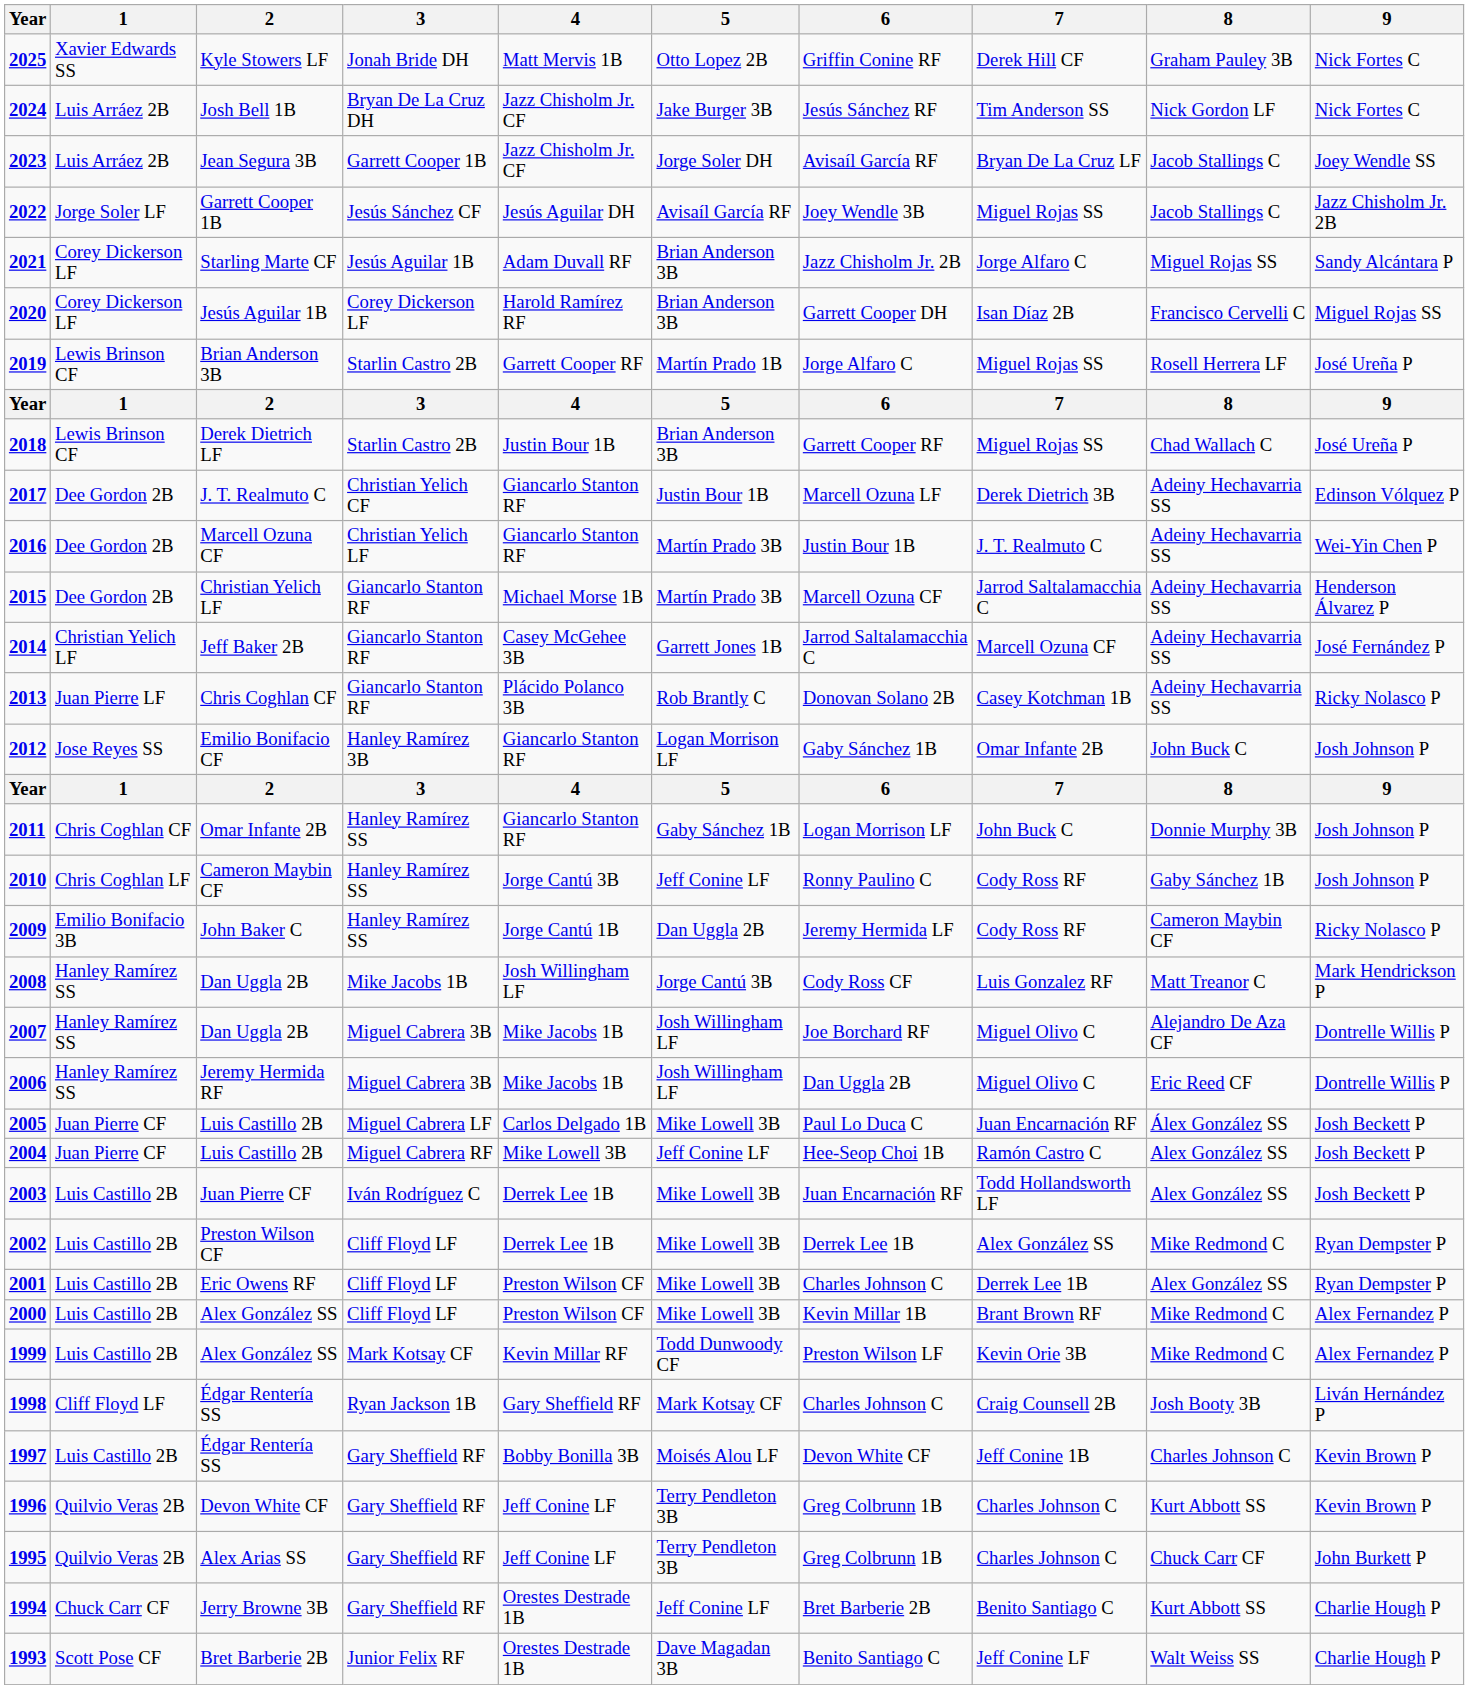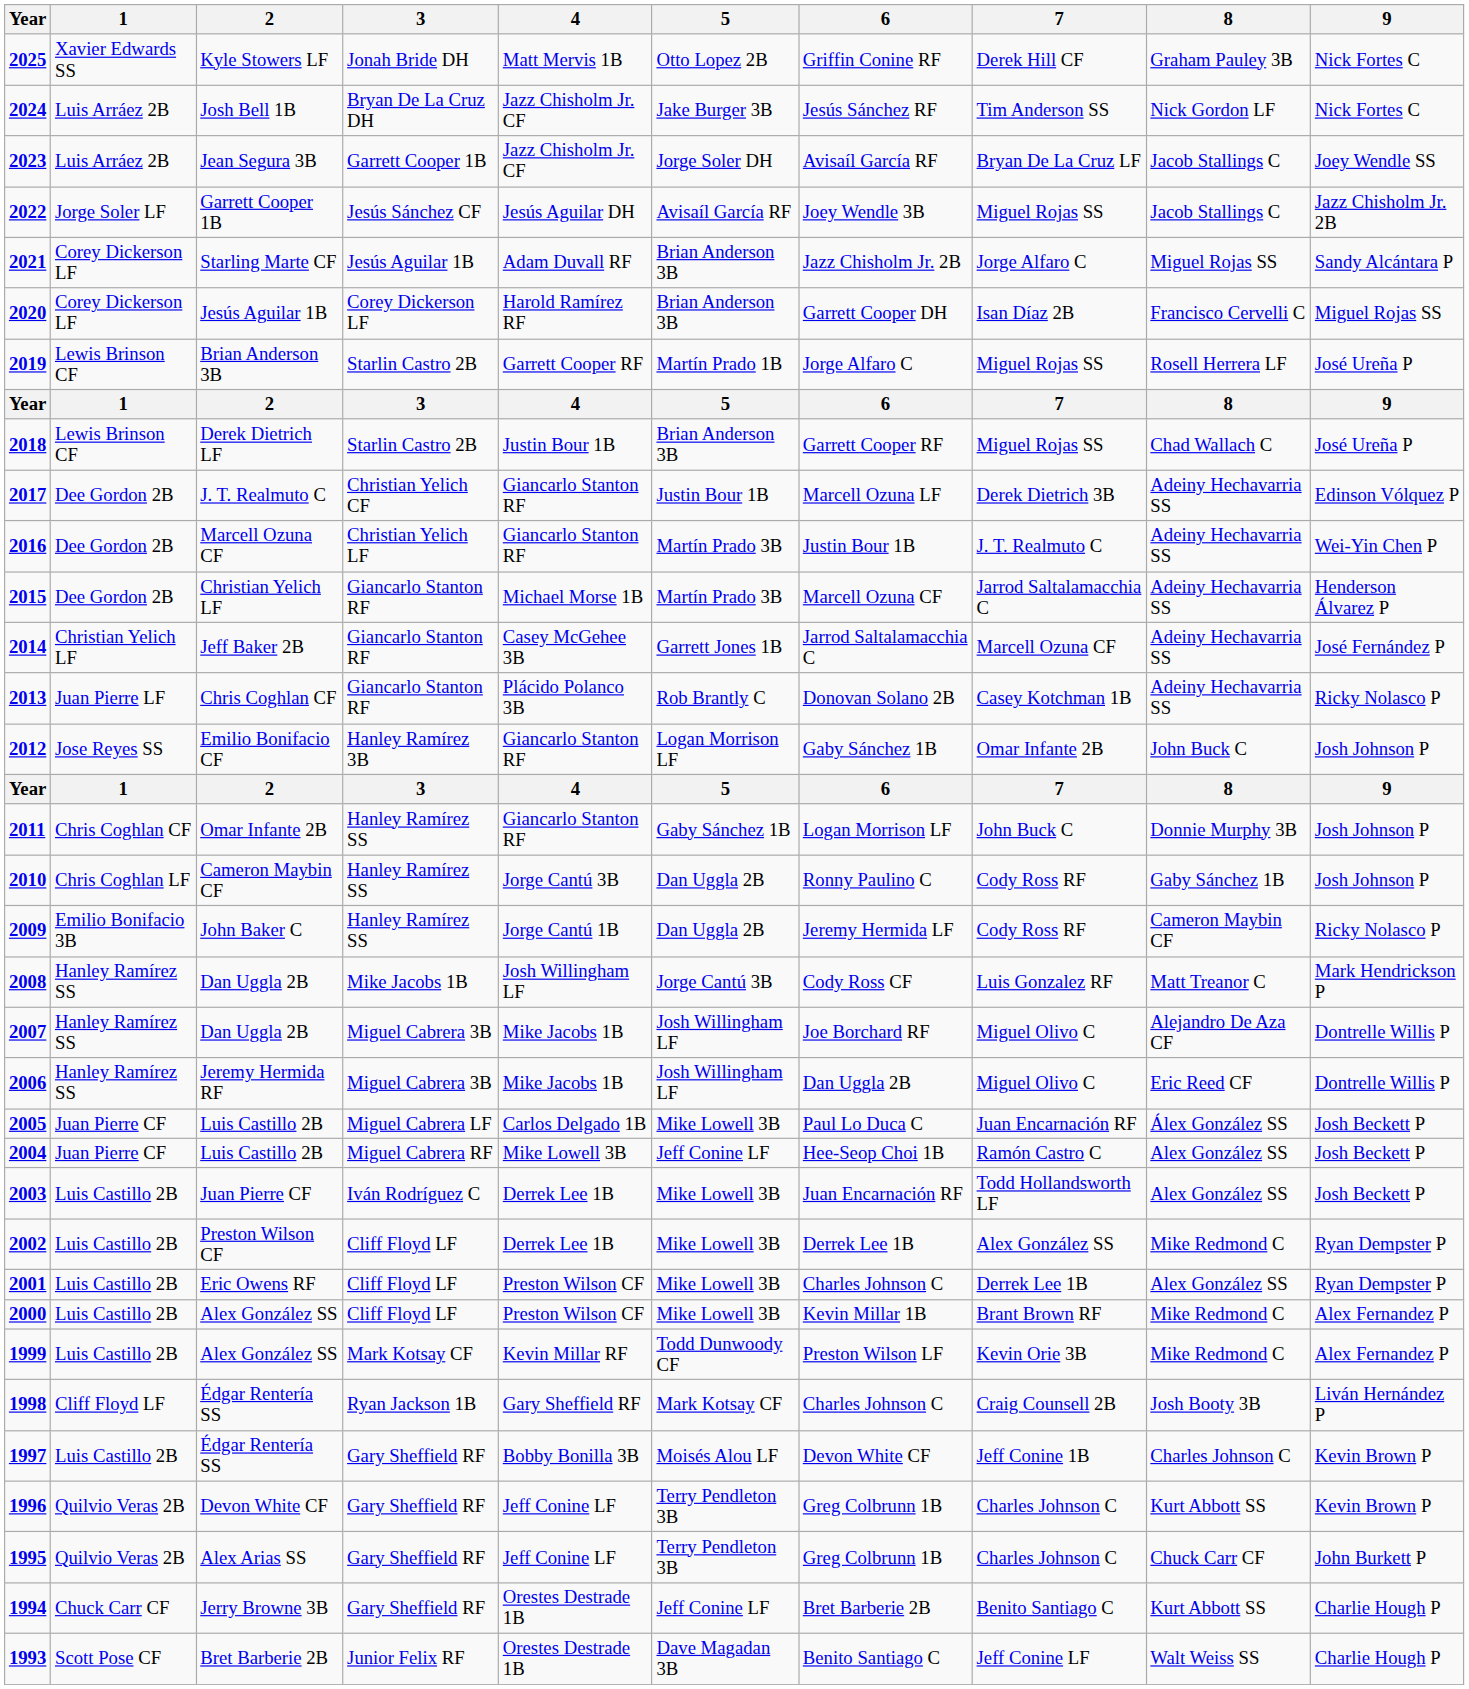(713, 880) Jeff Conine LF -> (711, 880) Dan Uggla 2B
